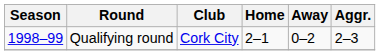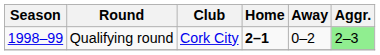(257, 38) normal -> (257, 38) bold
(347, 38) no background -> (347, 38) lightgreen background
